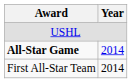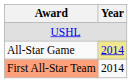(43, 50) bold -> (41, 50) normal
(112, 50) no background -> (112, 50) khaki background
(51, 68) no background -> (51, 68) lightsalmon background
